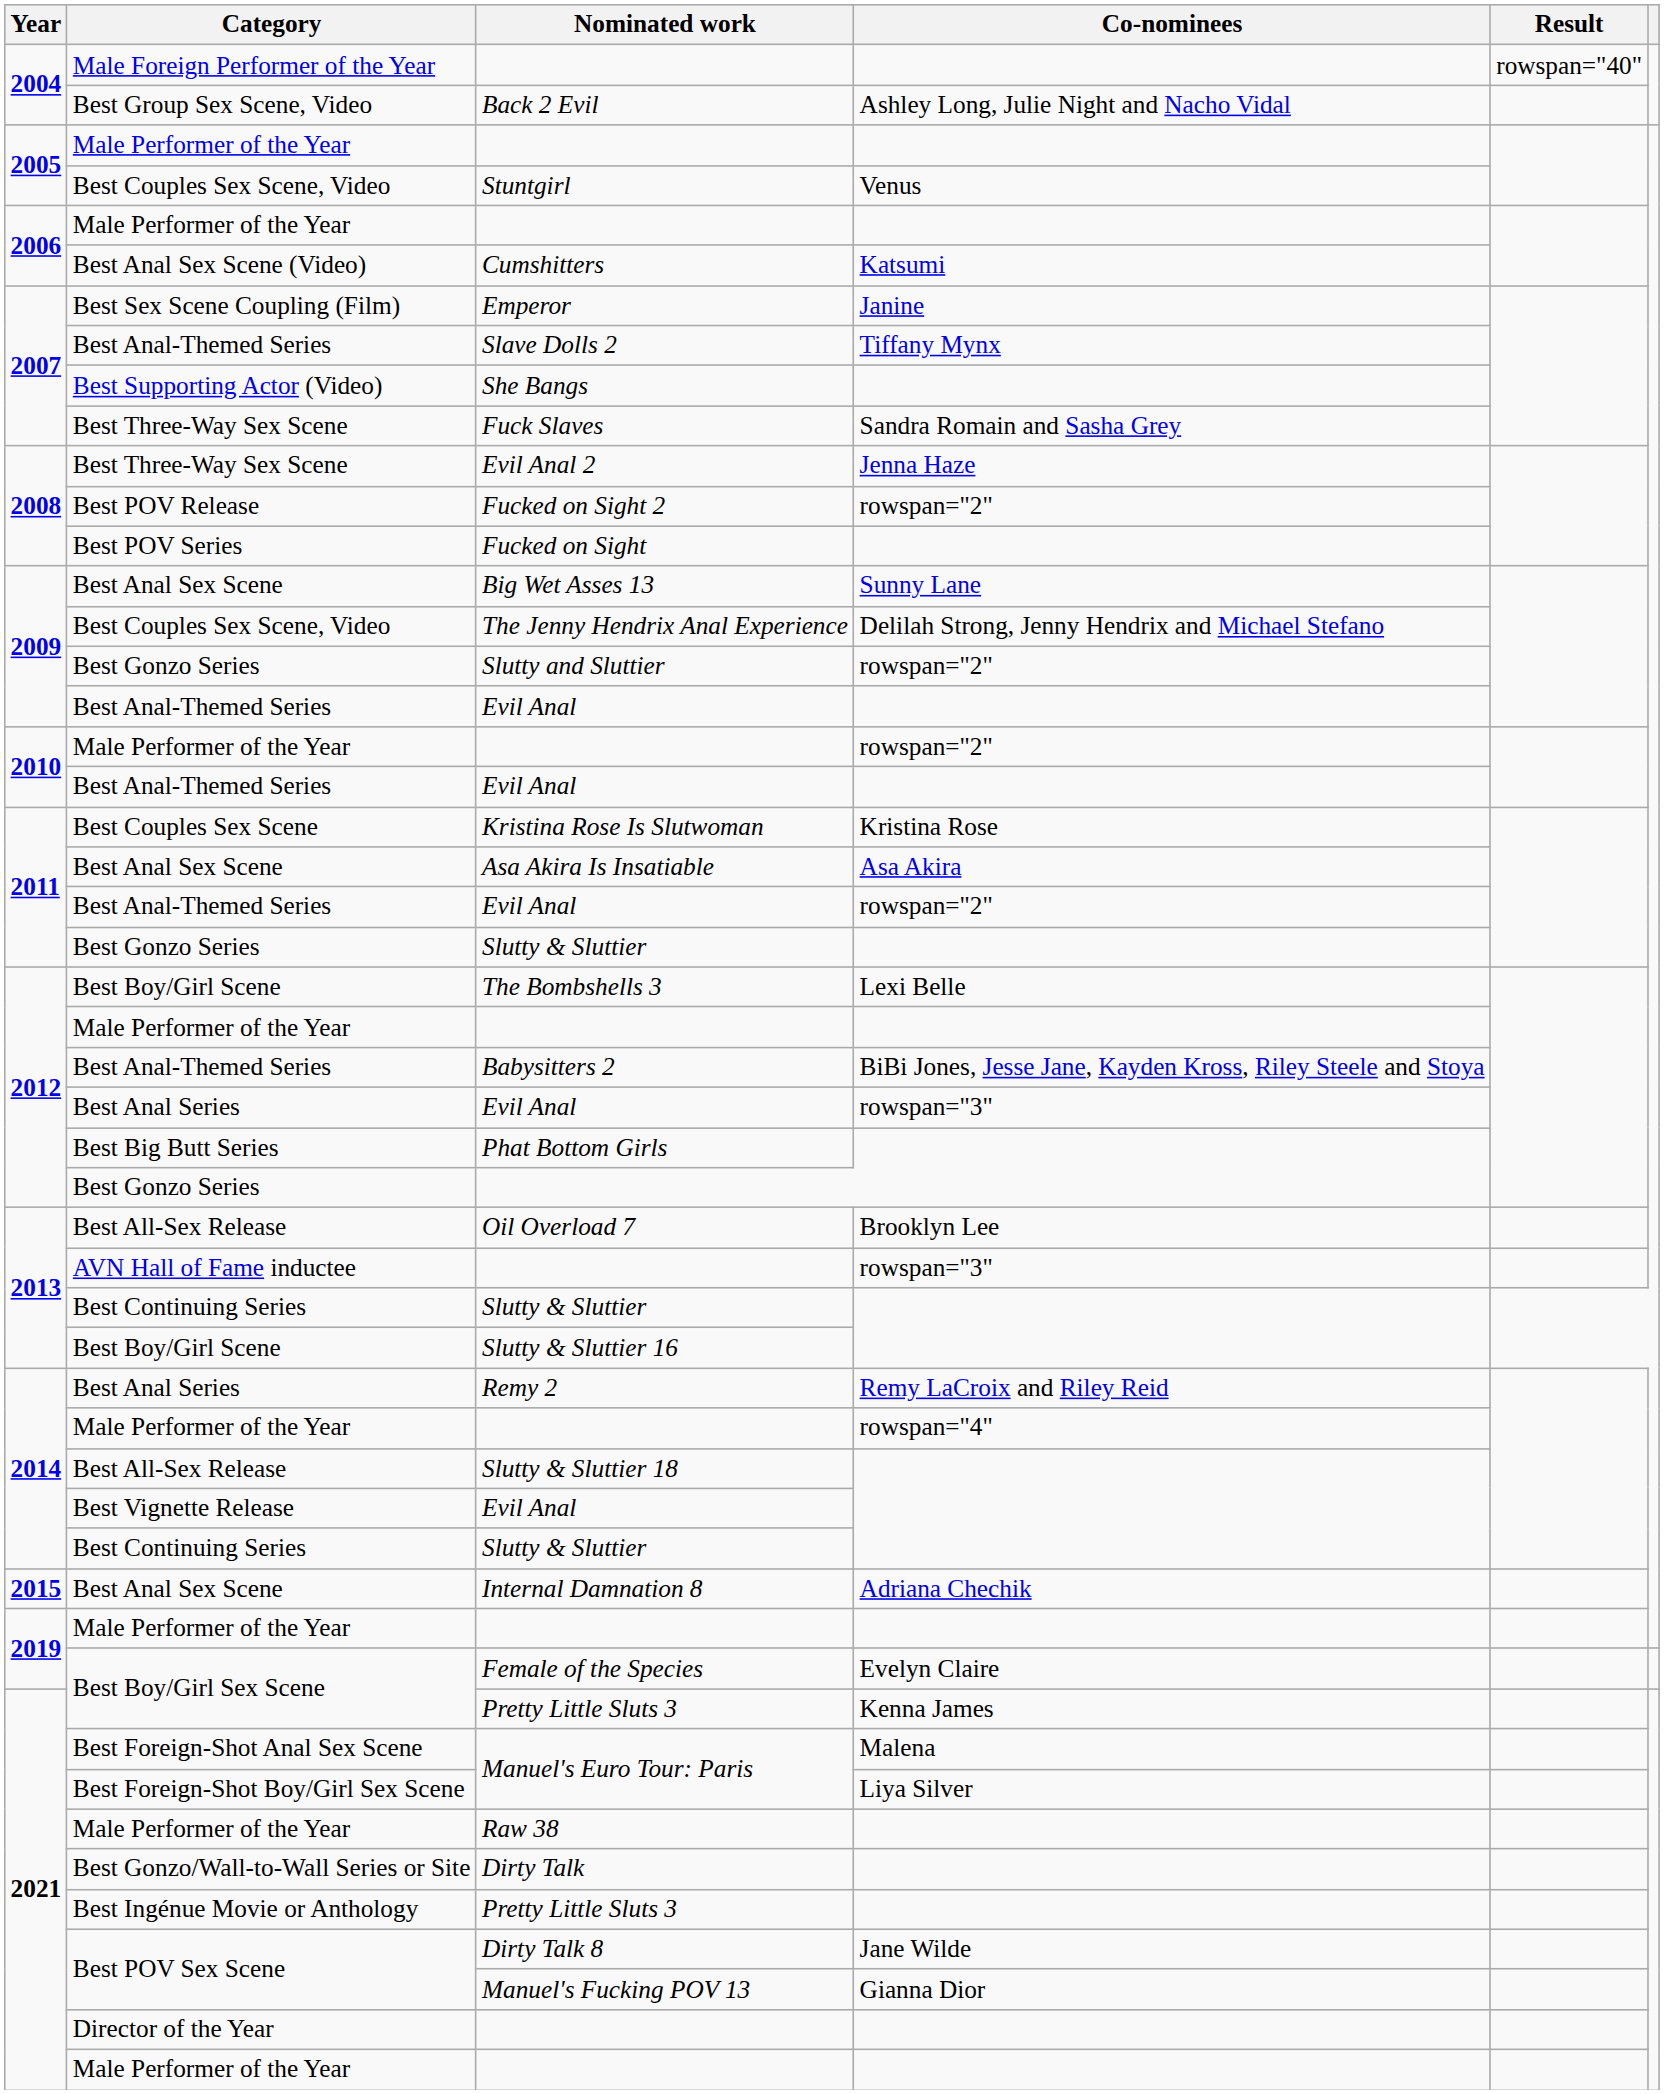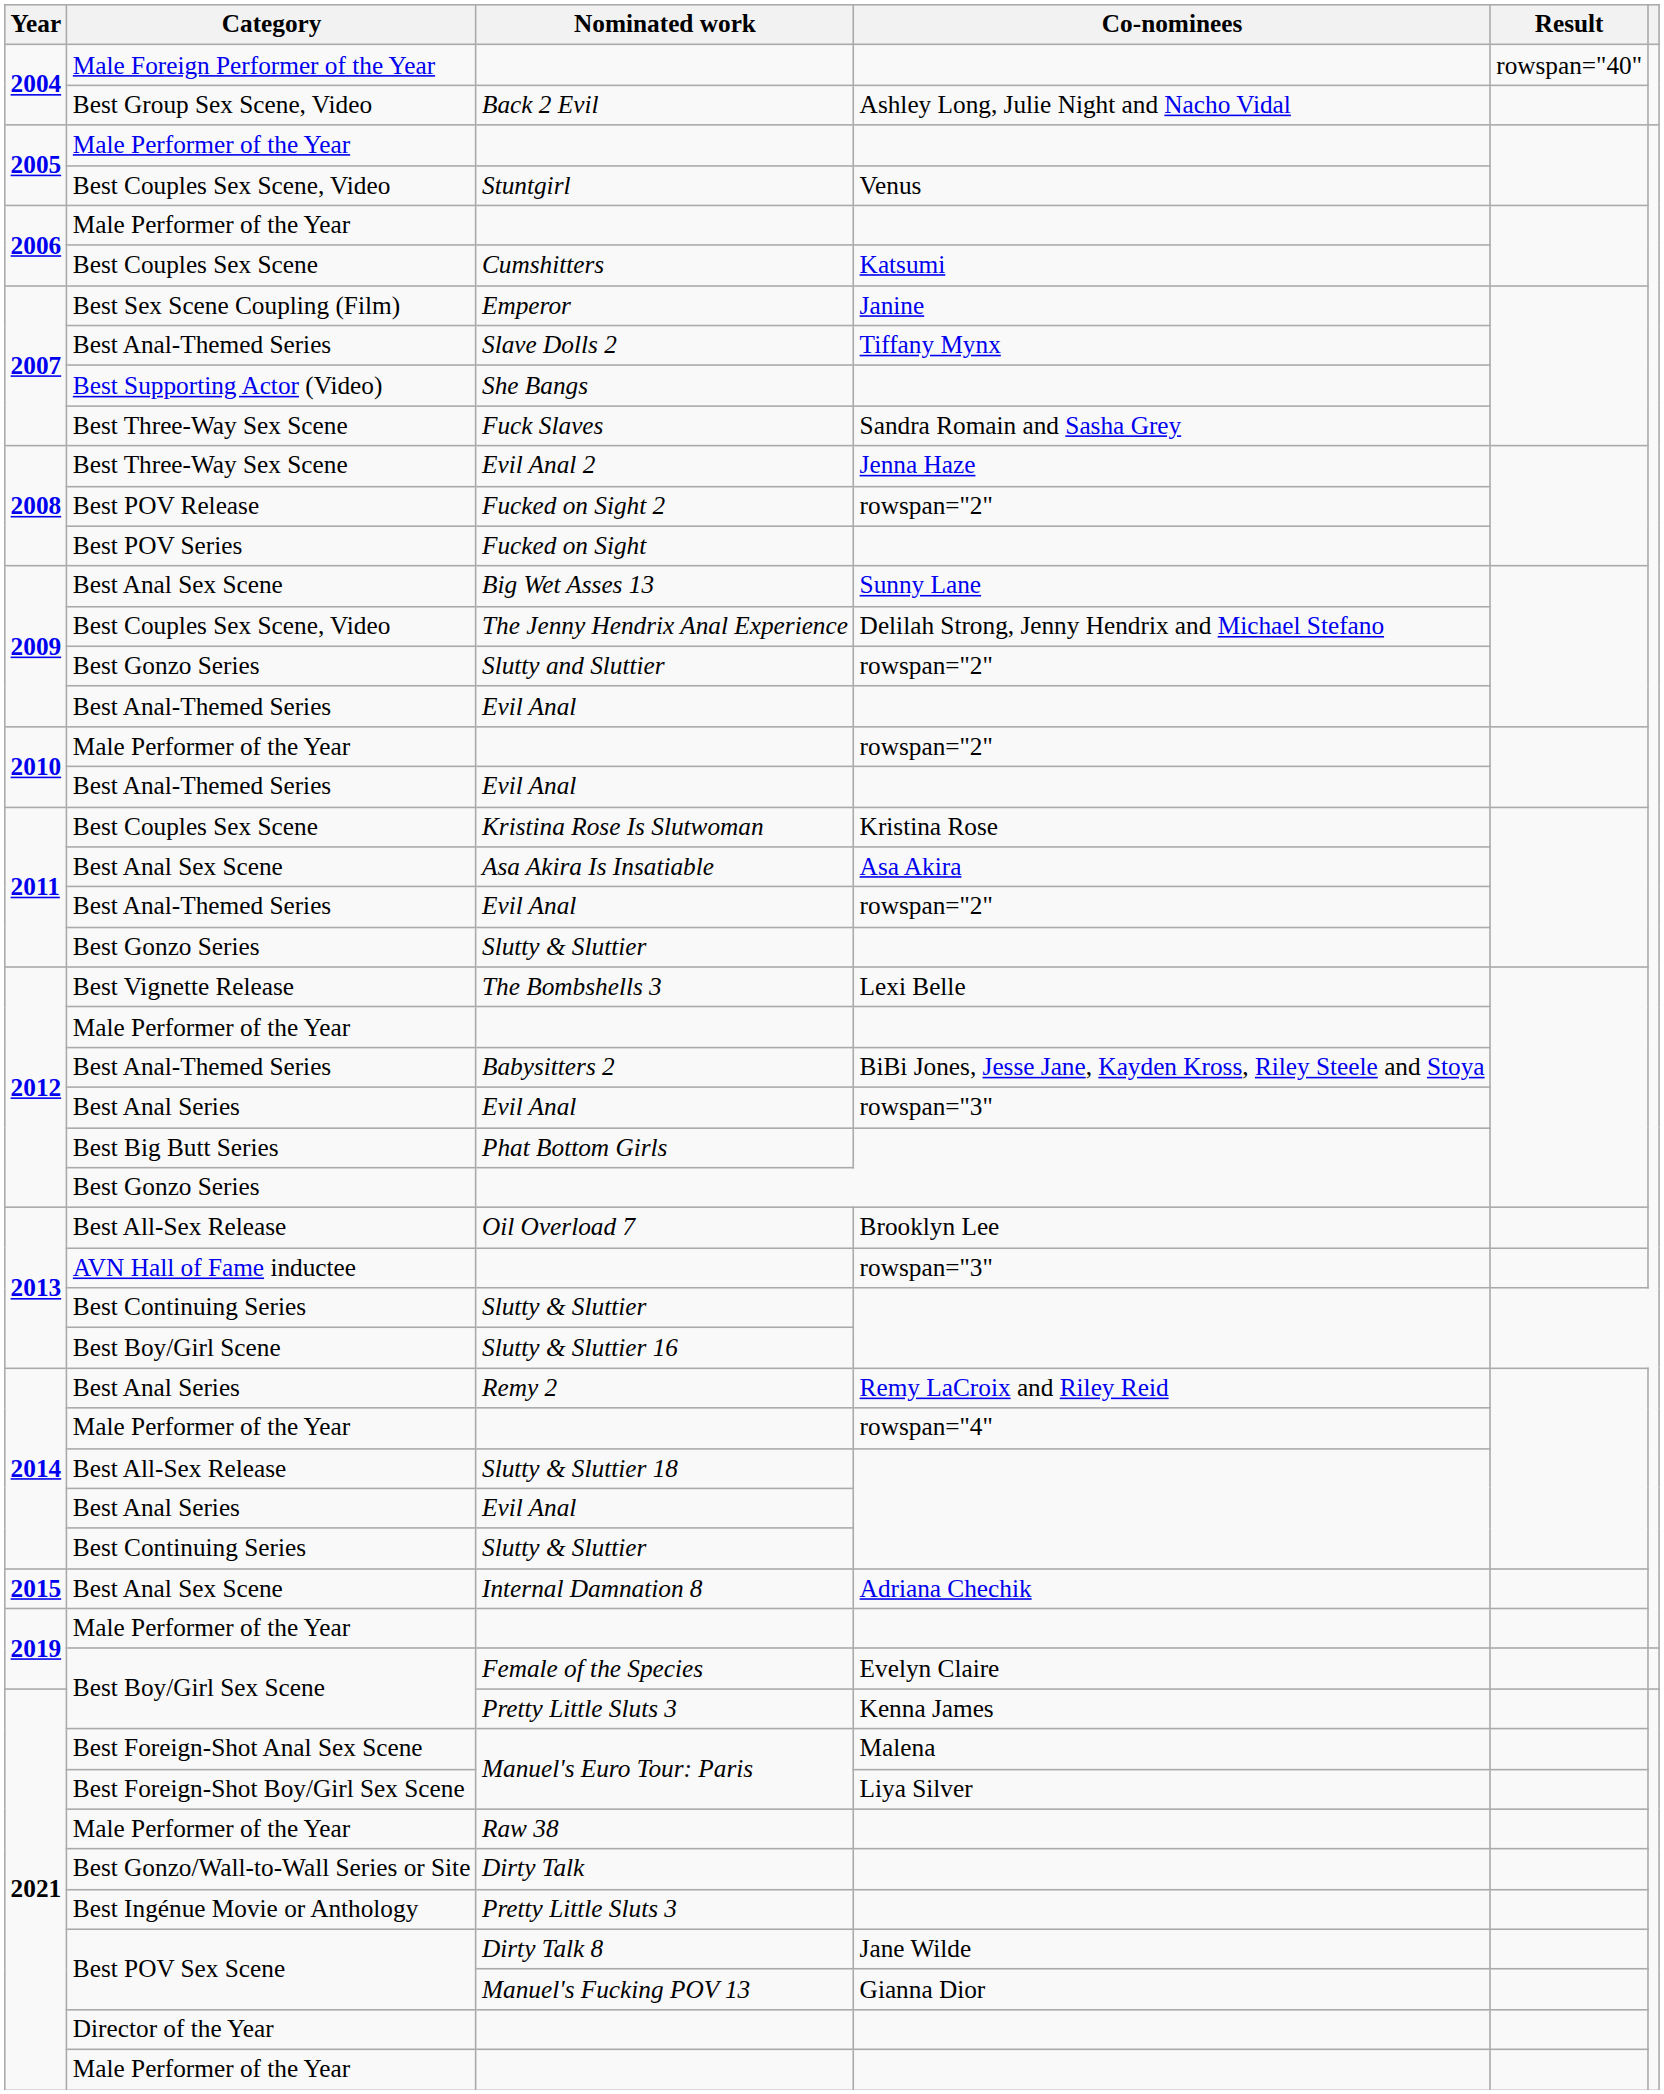(220, 265) Best Anal Sex Scene (Video) -> (195, 265) Best Couples Sex Scene
(177, 986) Best Boy/Girl Scene -> (183, 986) Best Vignette Release
(183, 1507) Best Vignette Release -> (156, 1507) Best Anal Series
